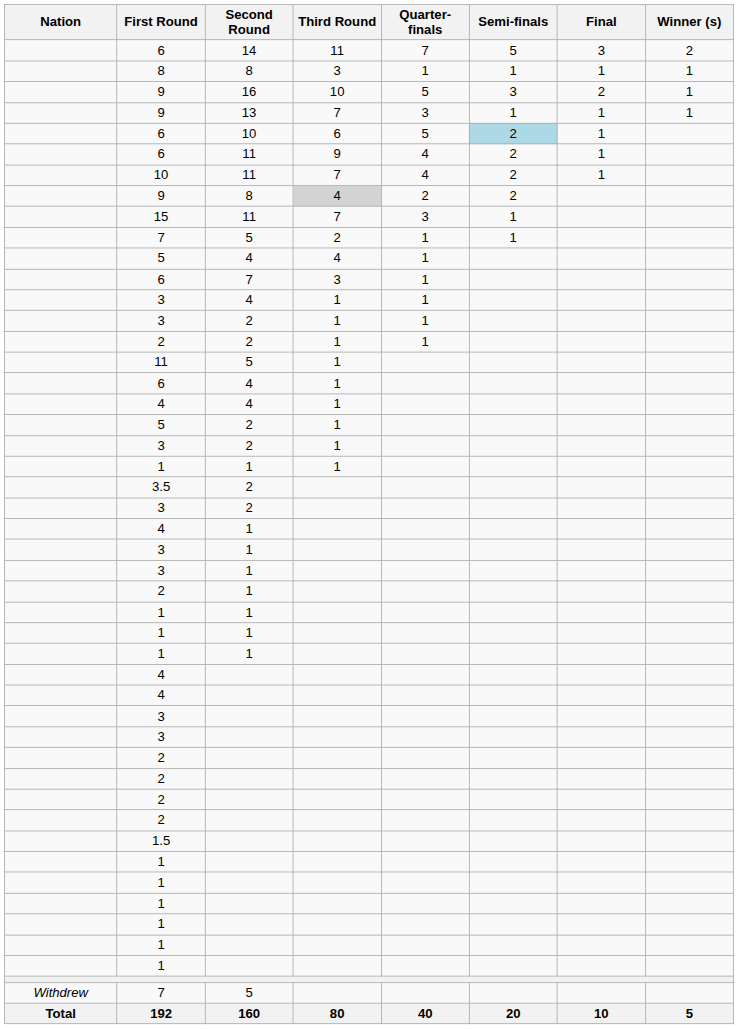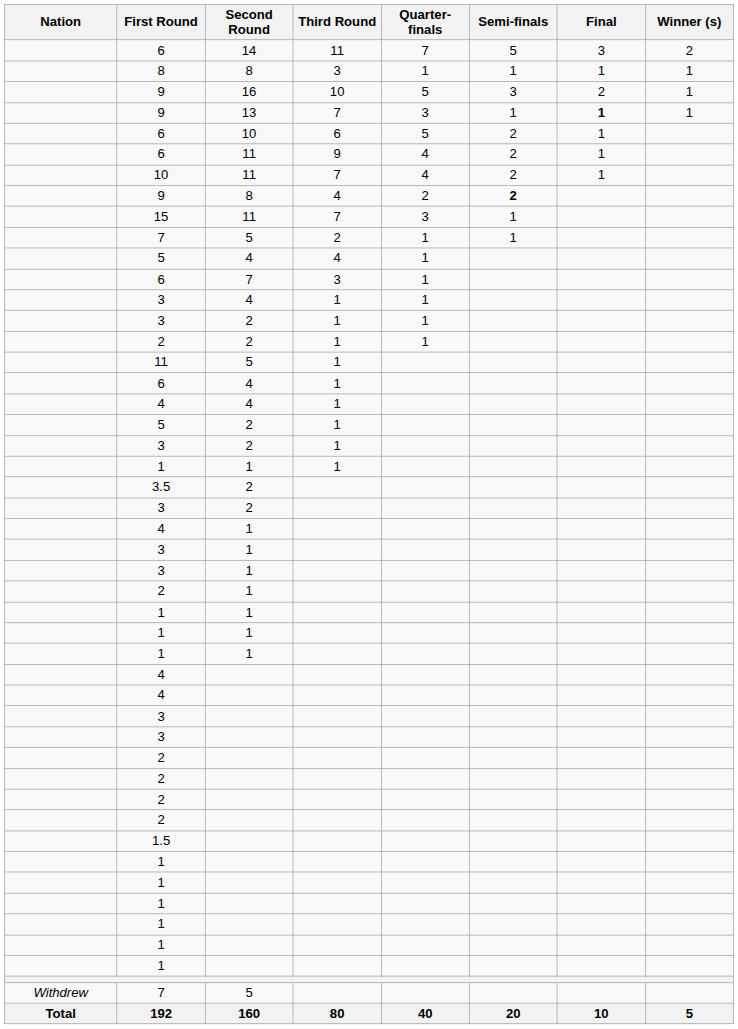(601, 112) normal -> (601, 112) bold
(513, 133) lightblue background -> (513, 133) no background
(337, 196) lightgrey background -> (337, 196) no background
(513, 196) normal -> (513, 196) bold
